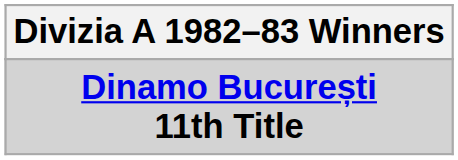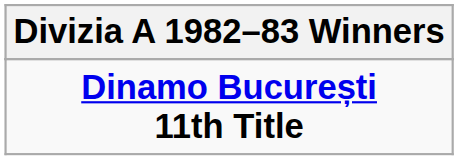(229, 106) lightgrey background -> (229, 106) no background
